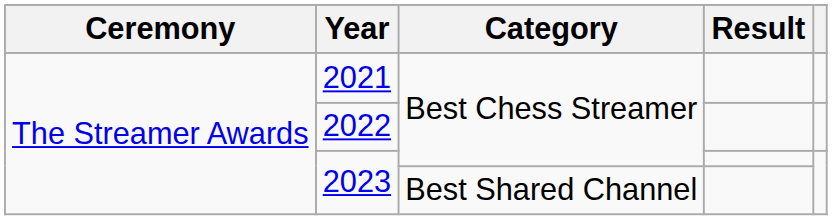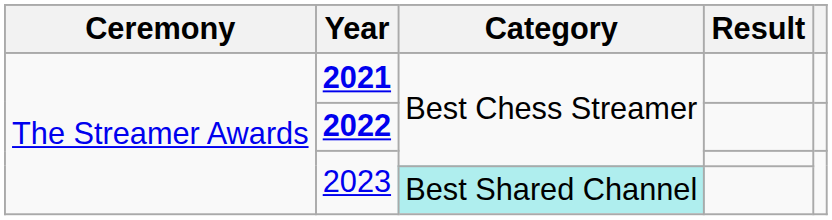(357, 77) normal -> (357, 77) bold
(357, 126) normal -> (357, 126) bold
(551, 189) no background -> (551, 189) paleturquoise background
